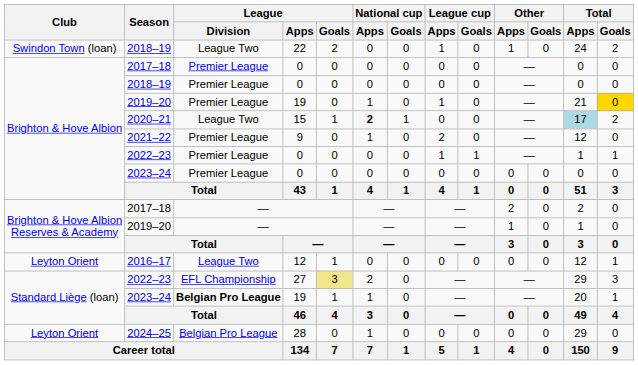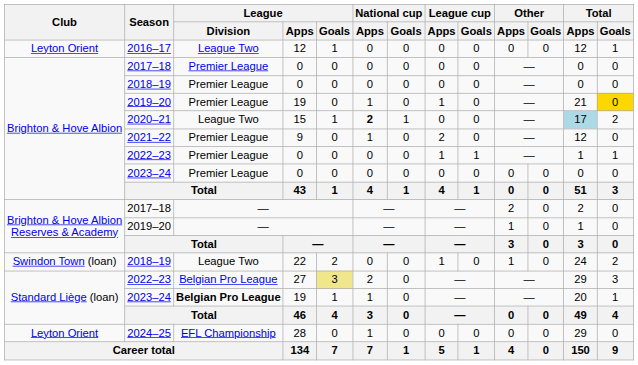rows swapped: (149, 262) <-> (149, 48)
(228, 279) EFL Championship -> (228, 279) Belgian Pro League
(228, 333) Belgian Pro League -> (228, 333) EFL Championship
